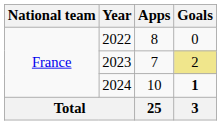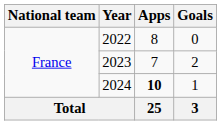(195, 62) khaki background -> (195, 62) no background
(154, 85) normal -> (154, 85) bold
(195, 85) bold -> (195, 85) normal
